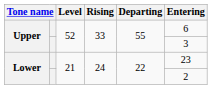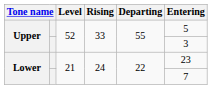(186, 28) 6 -> (186, 28) 5
(186, 76) 2 -> (186, 76) 7
